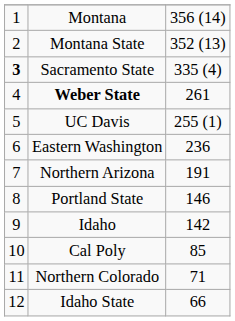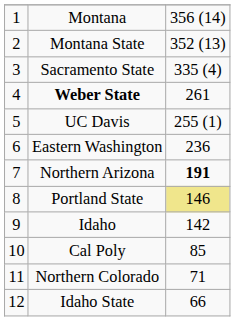(16, 69) bold -> (16, 69) normal
(198, 173) normal -> (198, 173) bold
(198, 198) no background -> (198, 198) khaki background
